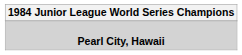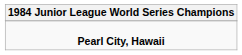(121, 41) lightgrey background -> (121, 41) no background
